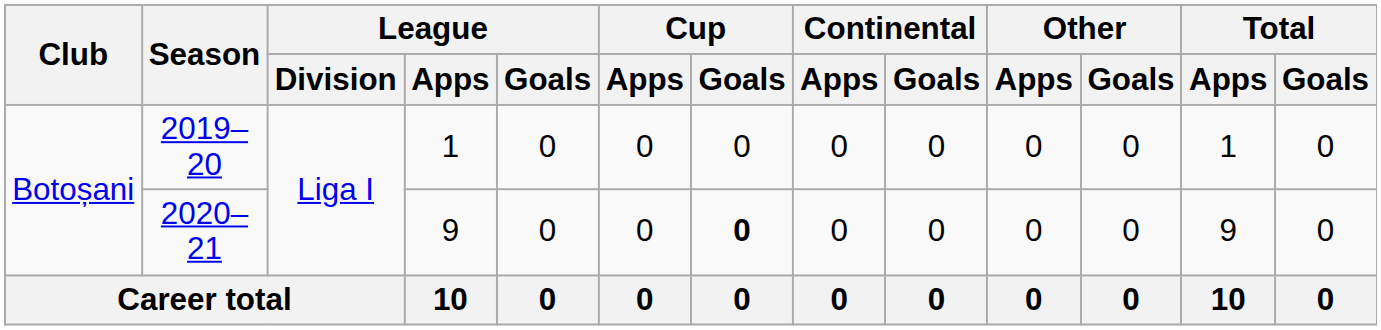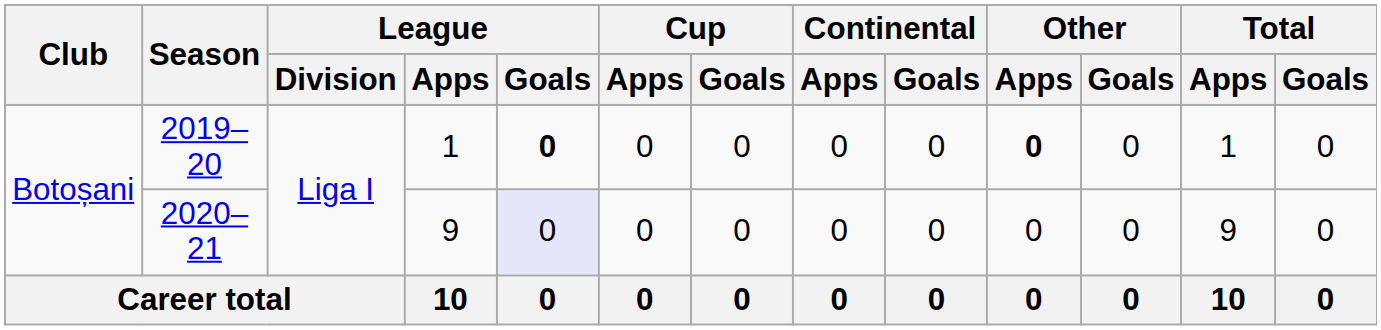(548, 146) normal -> (548, 146) bold
(1034, 146) normal -> (1034, 146) bold
(548, 231) no background -> (548, 231) lavender background
(742, 231) bold -> (742, 231) normal
